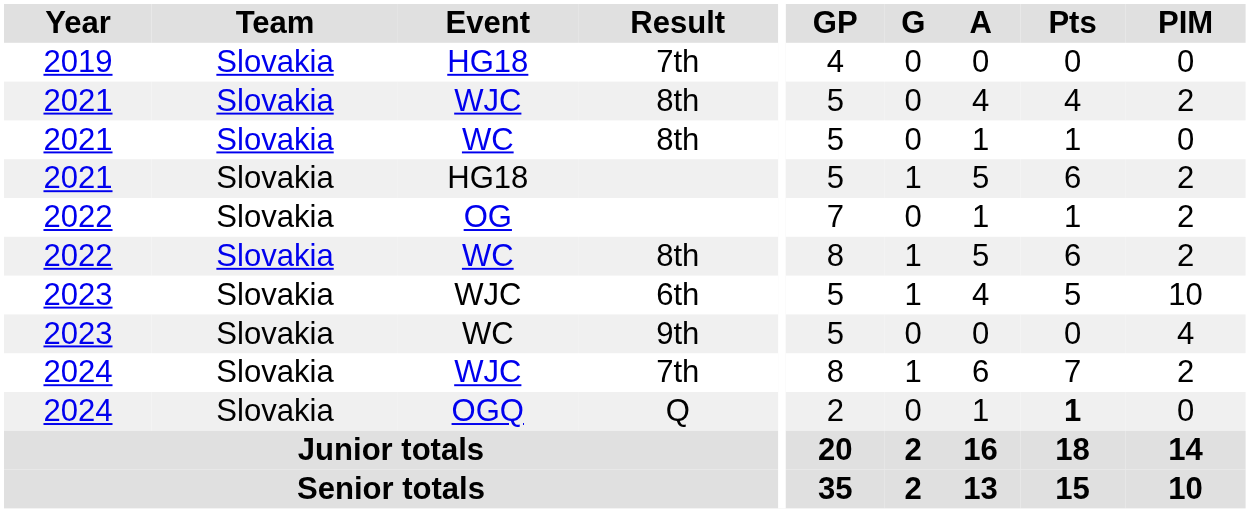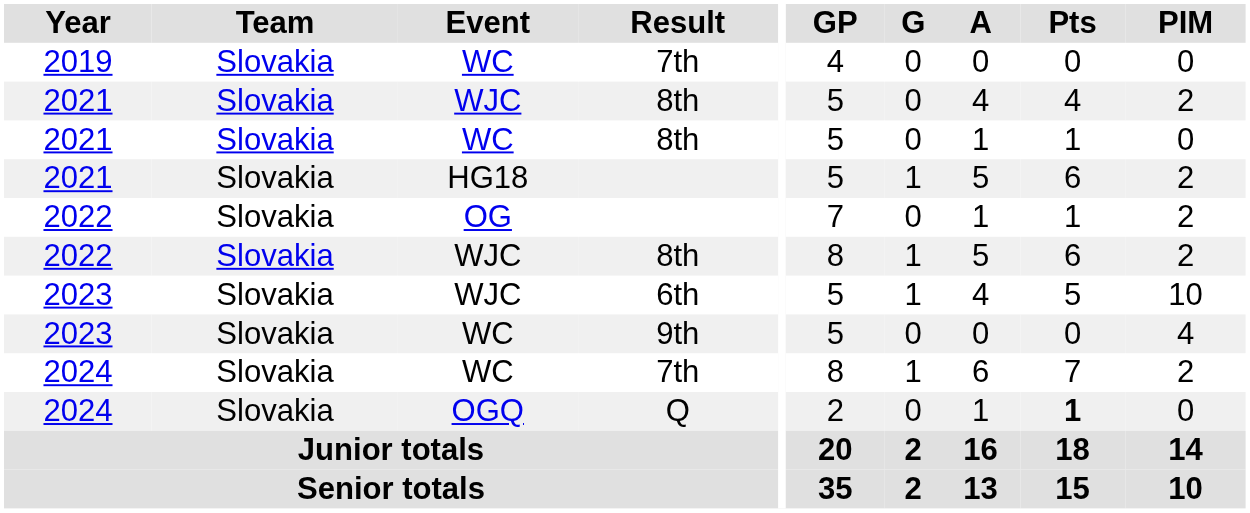(488, 61) HG18 -> (488, 61) WC
(488, 255) WC -> (488, 255) WJC
(488, 372) WJC -> (488, 372) WC
